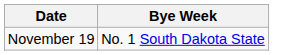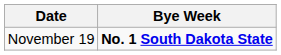(183, 39) normal -> (187, 39) bold
